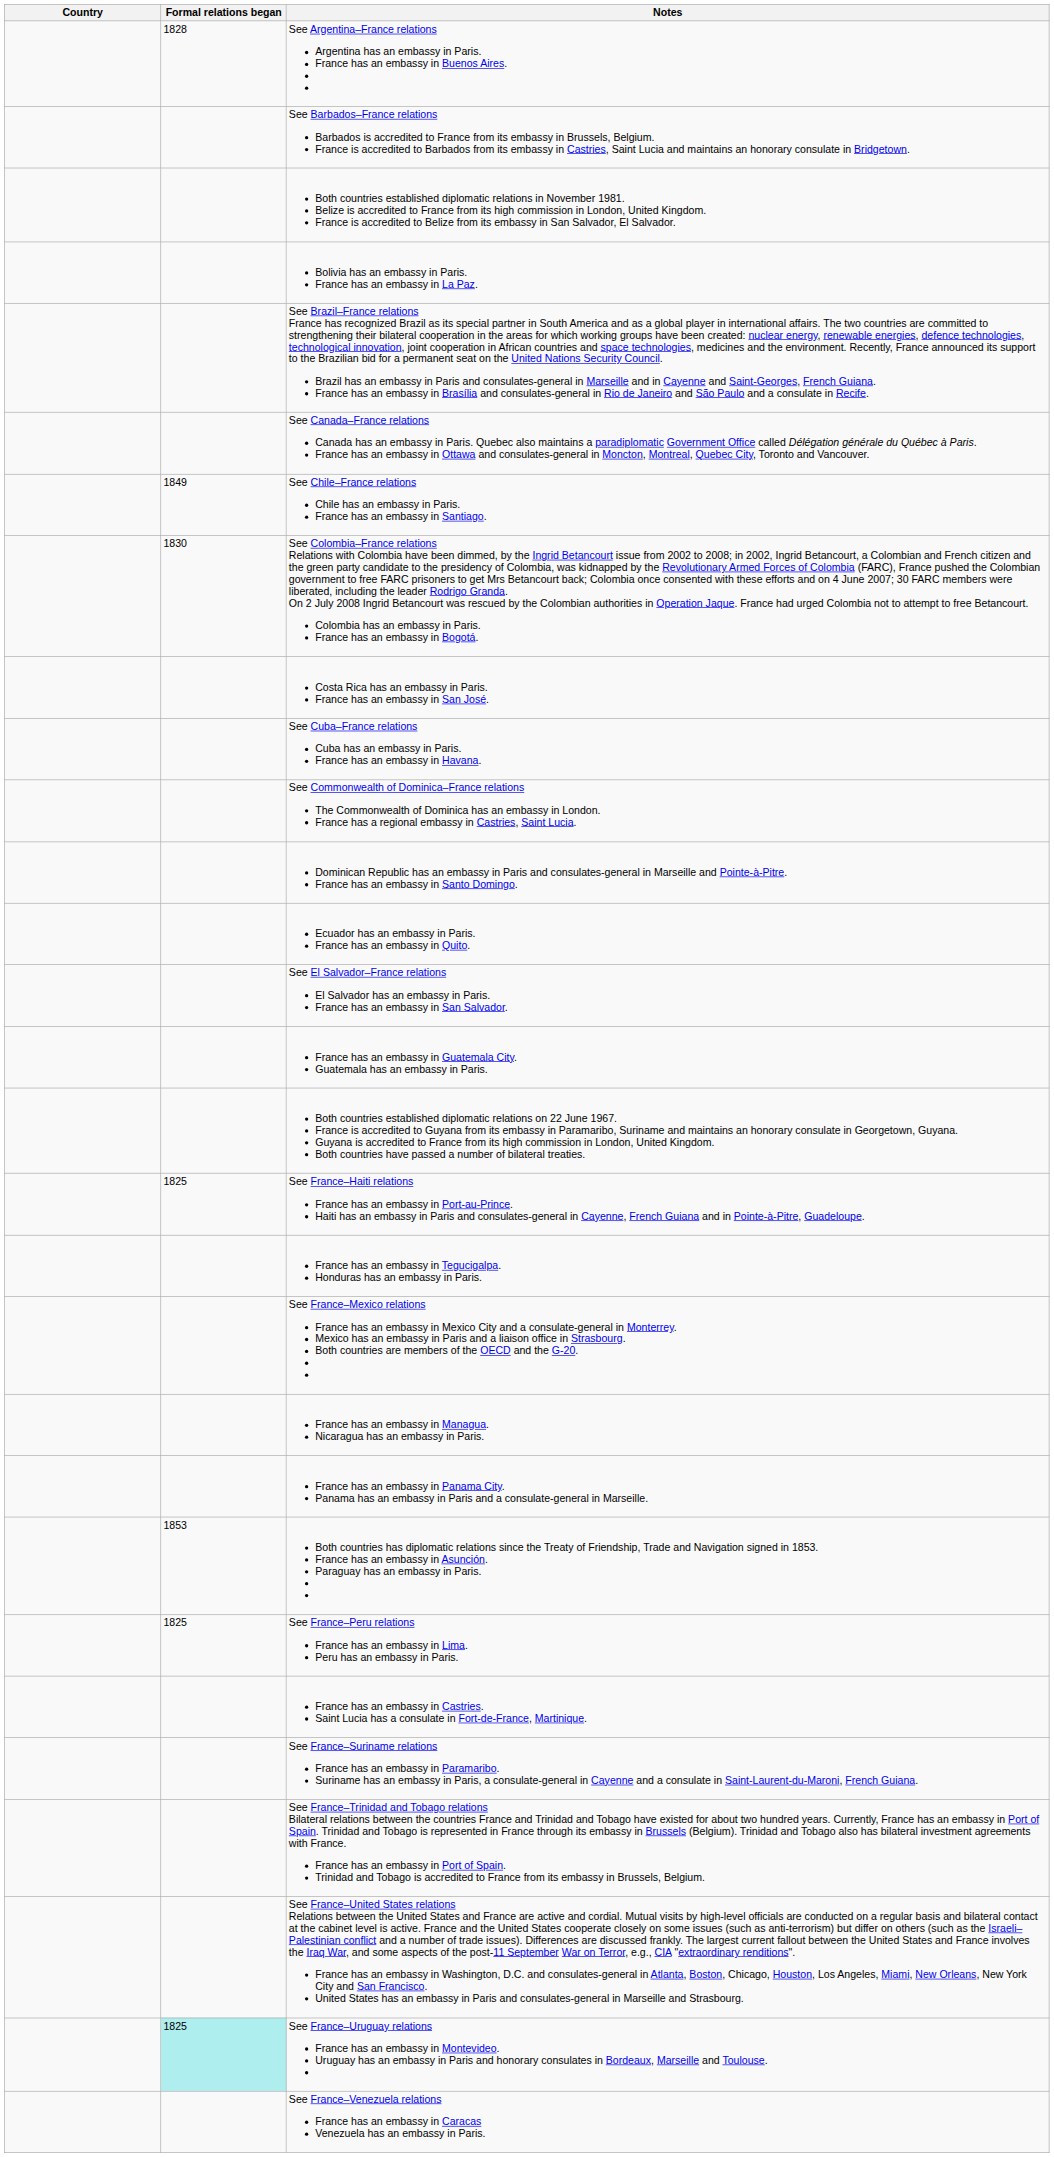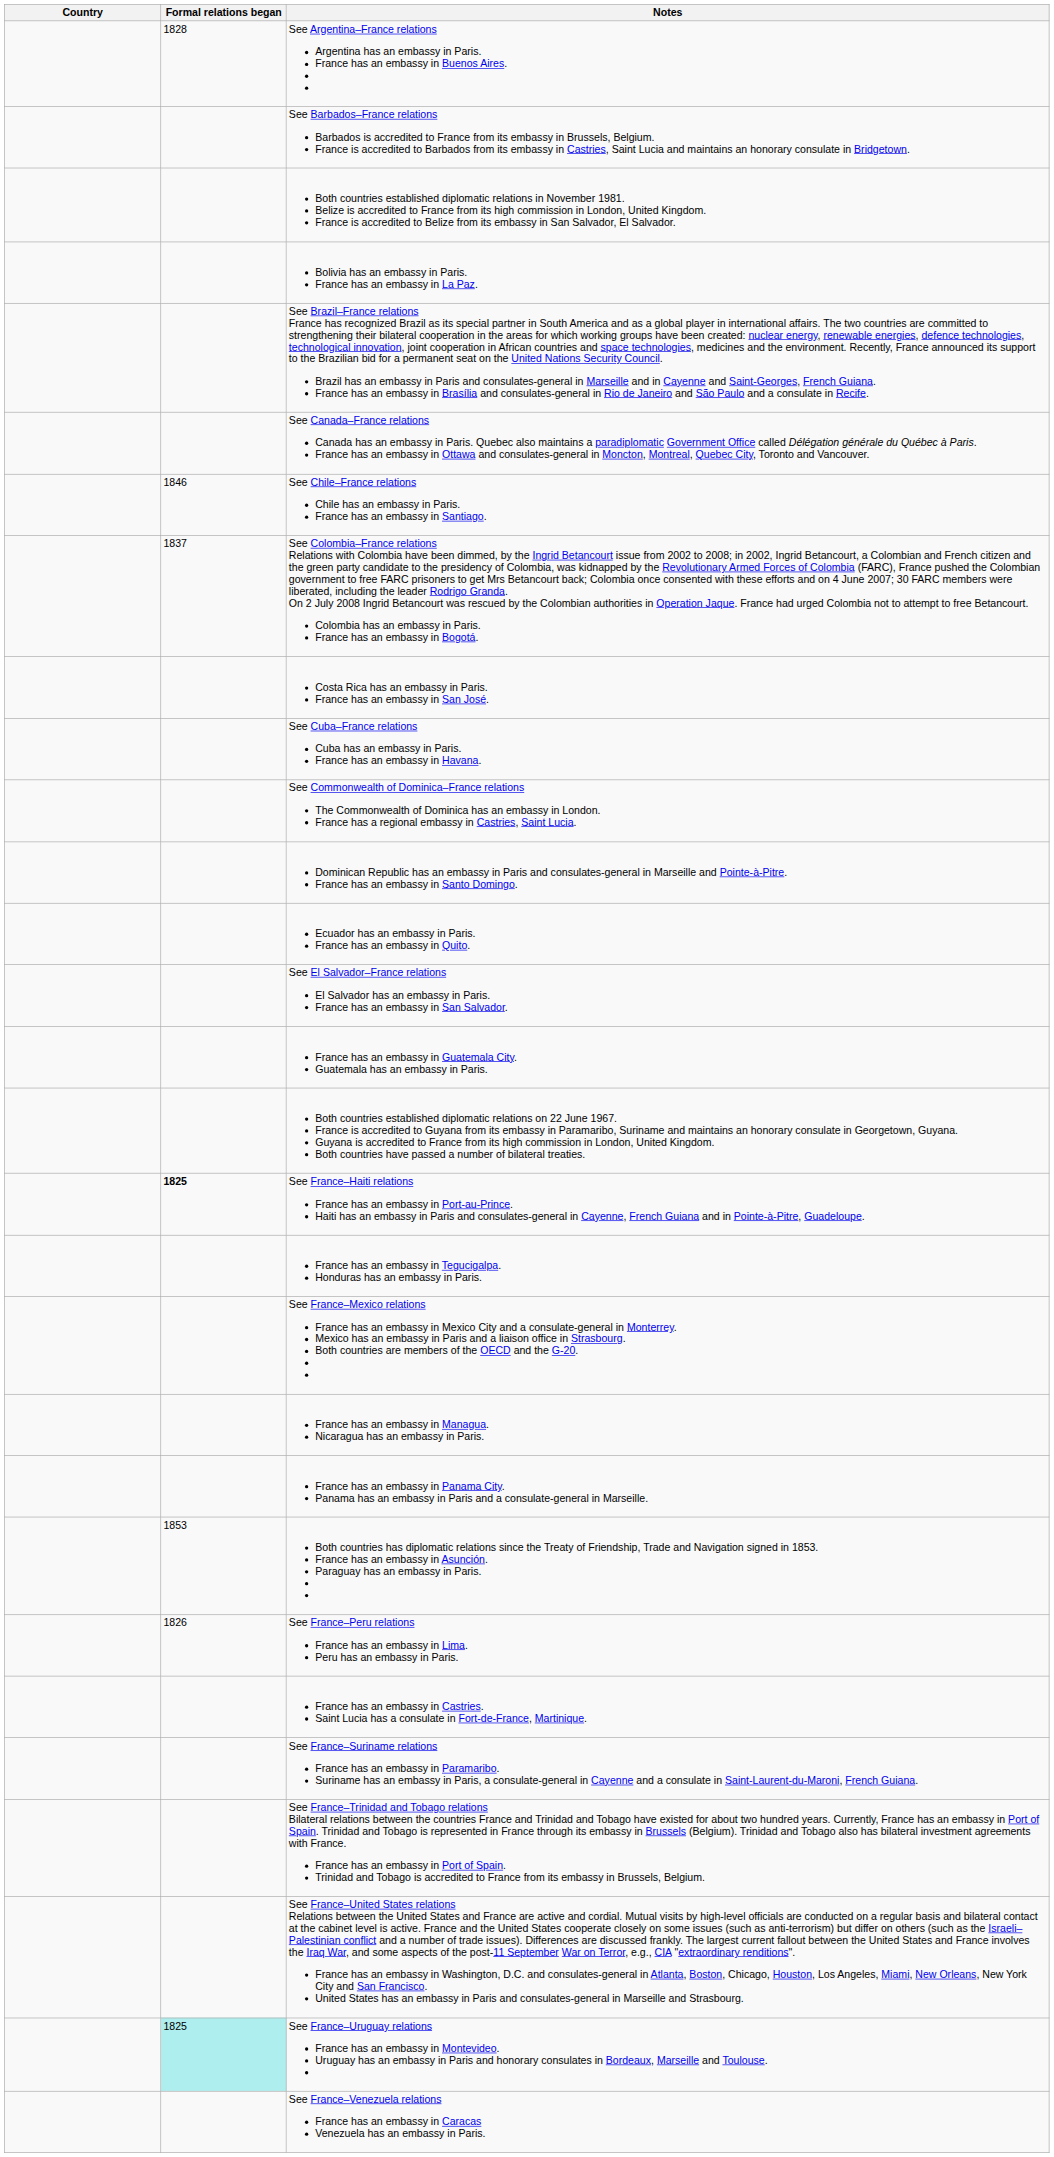(175, 482) 1849 -> (175, 482) 1846
(175, 544) 1830 -> (175, 544) 1837
(175, 1181) normal -> (175, 1181) bold
(175, 1623) 1825 -> (175, 1623) 1826
